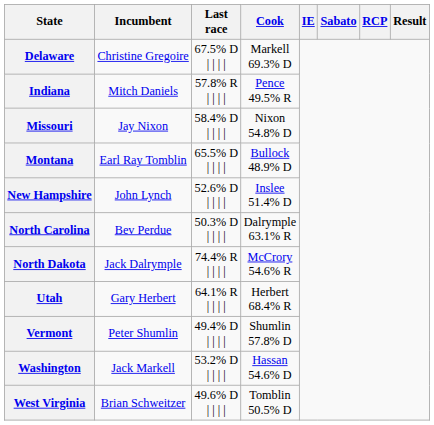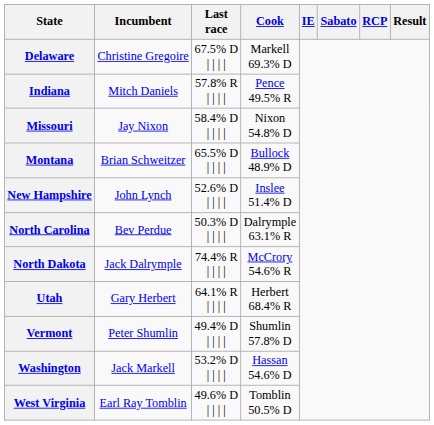(143, 160) Earl Ray Tomblin -> (143, 160) Brian Schweitzer
(143, 403) Brian Schweitzer -> (143, 403) Earl Ray Tomblin
